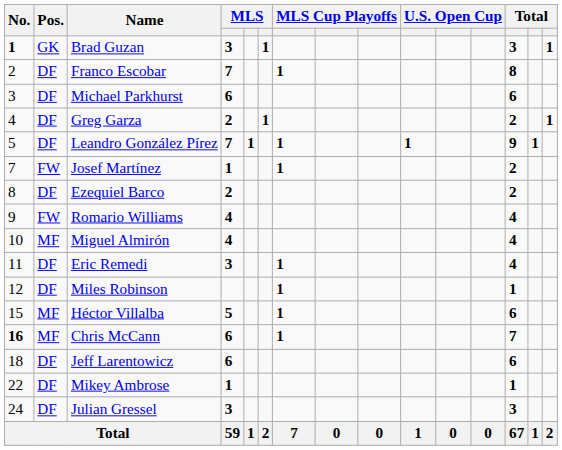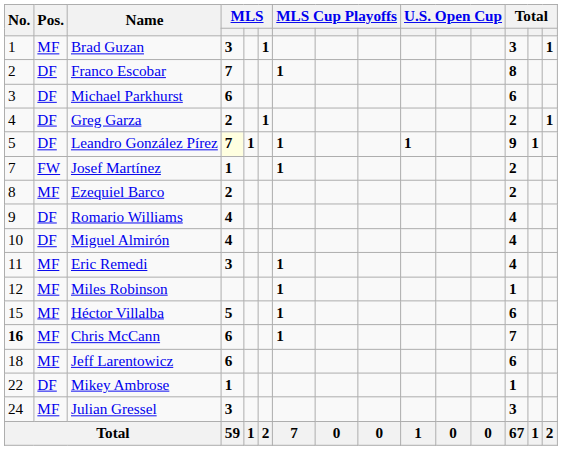(12, 47) bold -> (12, 47) normal
(48, 47) GK -> (48, 47) MF
(229, 144) no background -> (229, 144) lightyellow background
(47, 192) DF -> (48, 192) MF
(49, 216) FW -> (47, 216) DF
(48, 240) MF -> (47, 240) DF
(47, 264) DF -> (48, 264) MF
(47, 288) DF -> (48, 288) MF
(47, 361) DF -> (48, 361) MF
(47, 409) DF -> (48, 409) MF
